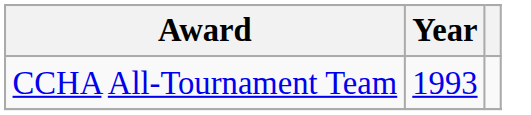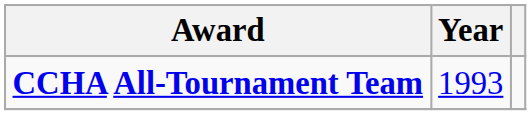(205, 82) normal -> (218, 82) bold
